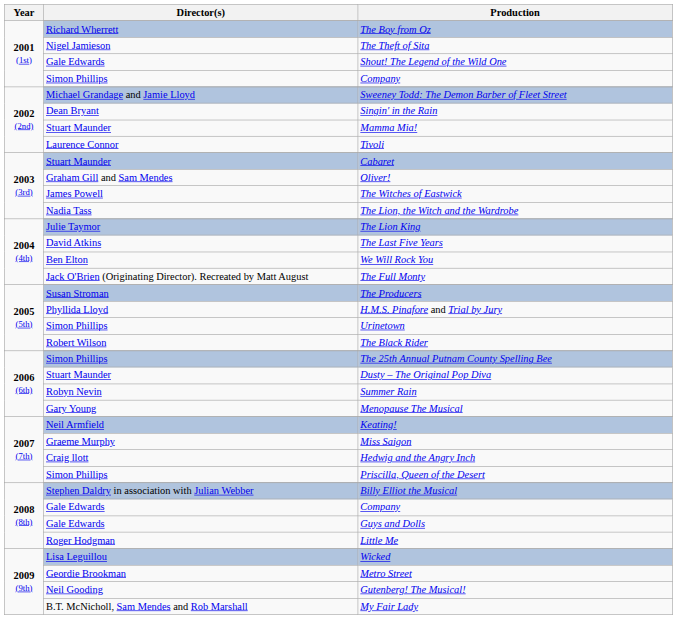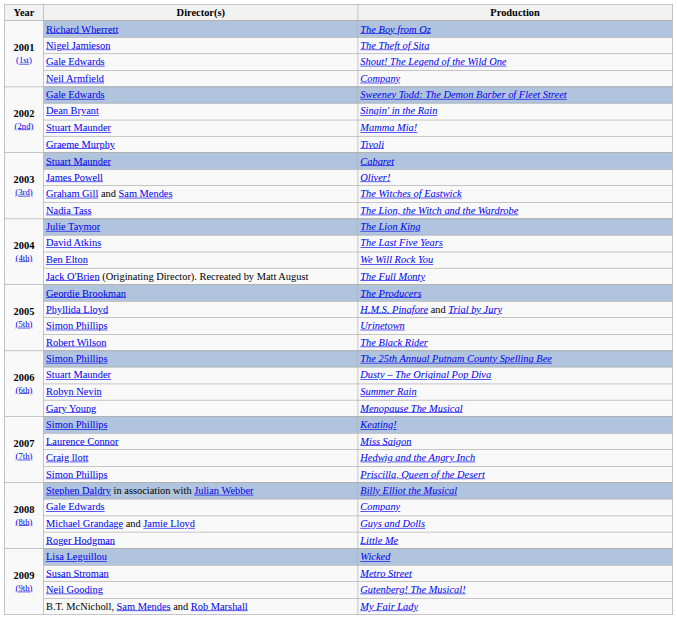(77, 78) Simon Phillips -> (75, 78) Neil Armfield
(121, 95) Michael Grandage and Jamie Lloyd -> (75, 95) Gale Edwards
(82, 144) Laurence Connor -> (81, 144) Graeme Murphy
(109, 177) Graham Gill and Sam Mendes -> (74, 177) James Powell
(74, 194) James Powell -> (109, 194) Graham Gill and Sam Mendes
(77, 293) Susan Stroman -> (86, 293) Geordie Brookman
(75, 425) Neil Armfield -> (77, 425) Simon Phillips
(81, 441) Graeme Murphy -> (82, 441) Laurence Connor
(75, 524) Gale Edwards -> (121, 524) Michael Grandage and Jamie Lloyd
(86, 573) Geordie Brookman -> (77, 573) Susan Stroman
